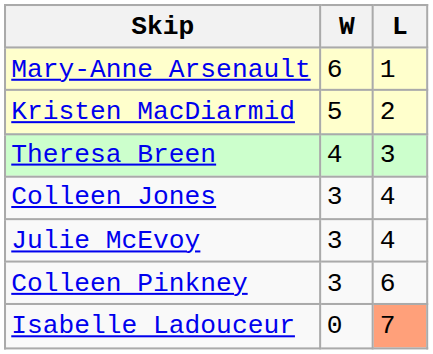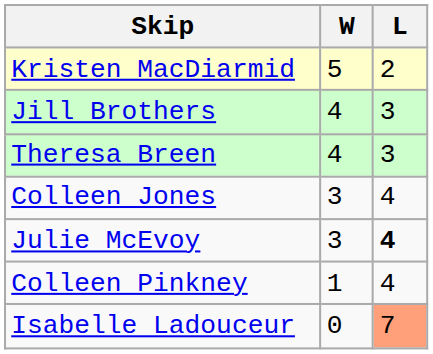- row: (161, 69)
+ row: (114, 112)
(388, 240) normal -> (388, 240) bold
(335, 283) 3 -> (335, 283) 1
(388, 283) 6 -> (388, 283) 4
